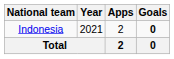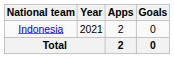(153, 29) bold -> (153, 29) normal
